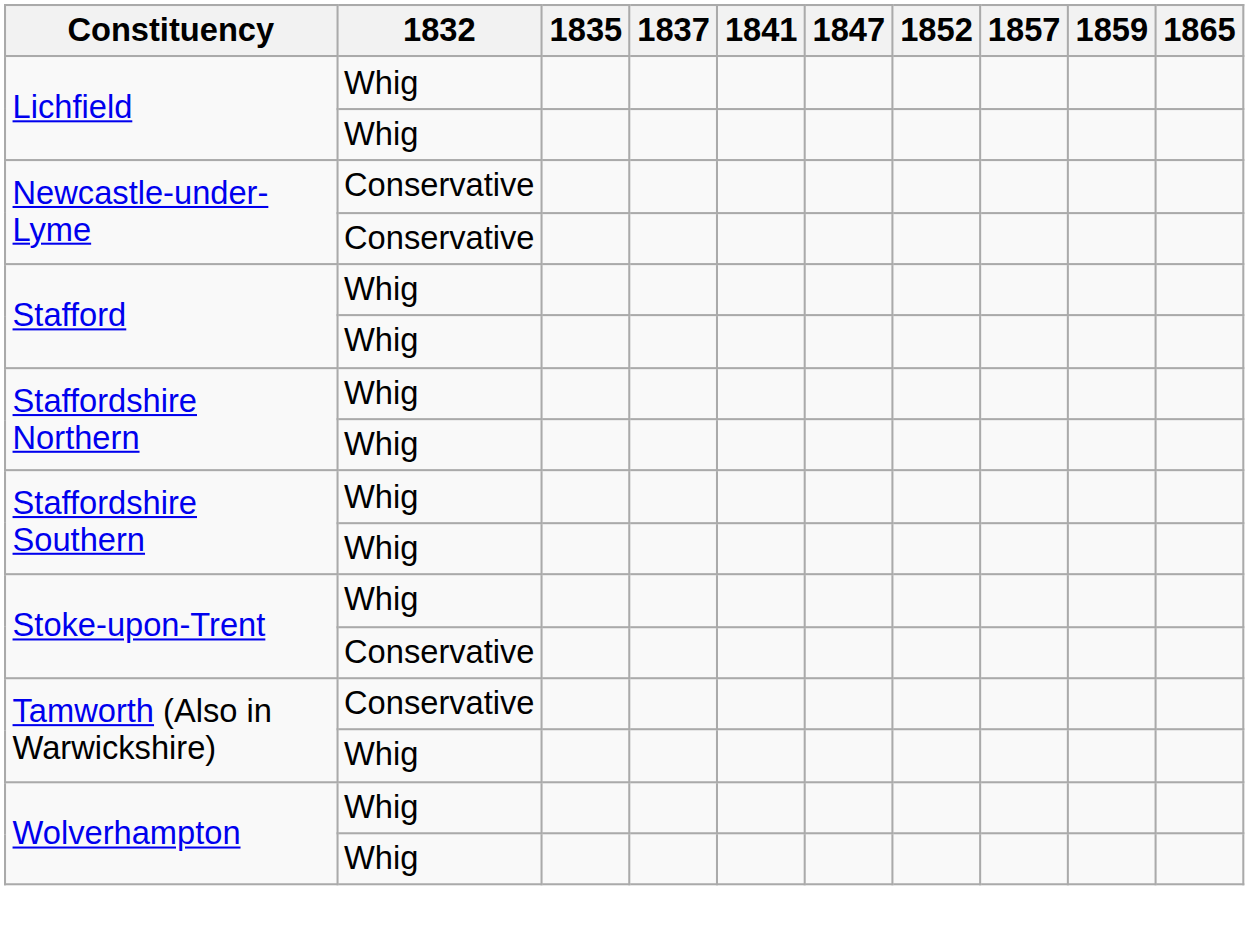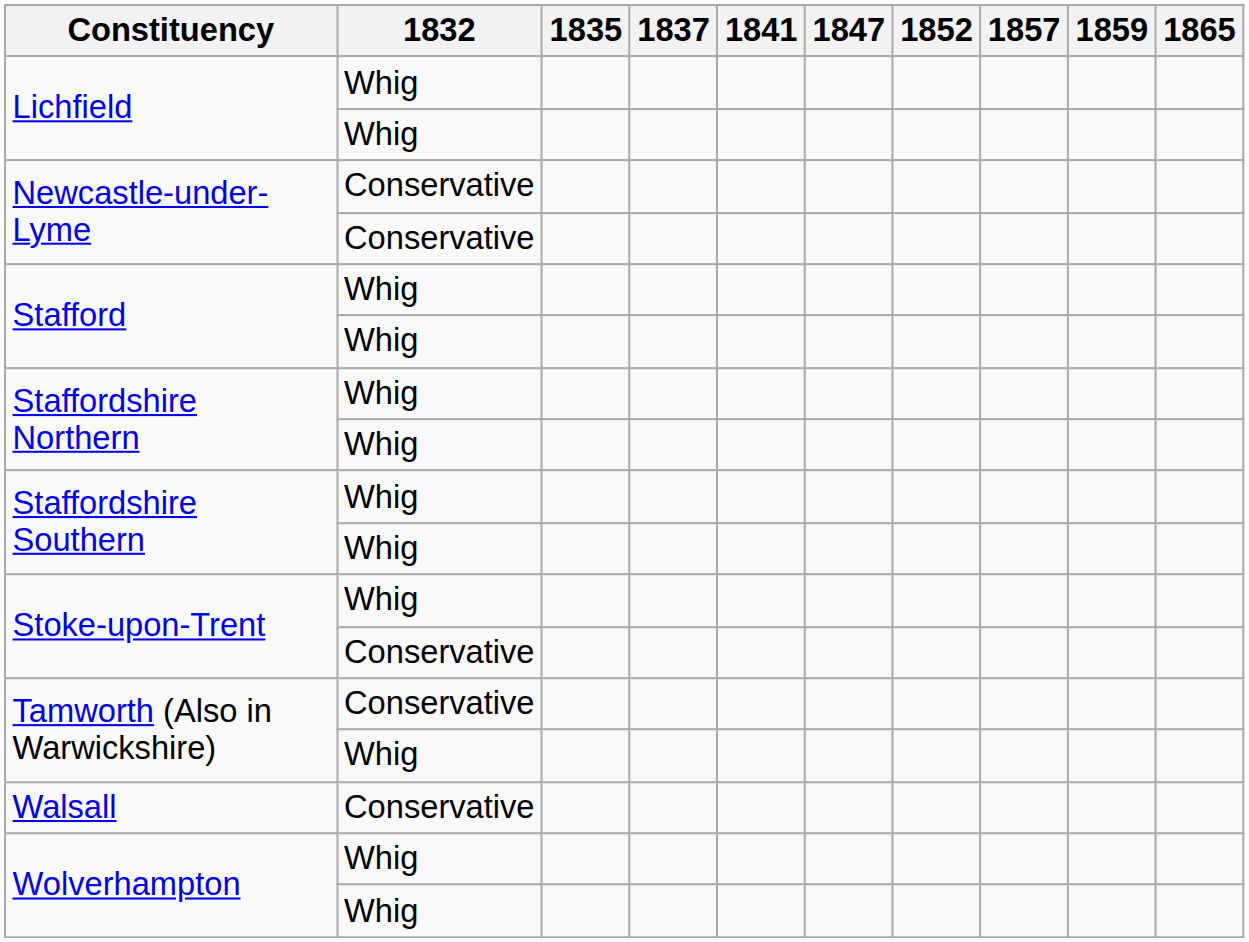+ row: (65, 806)
